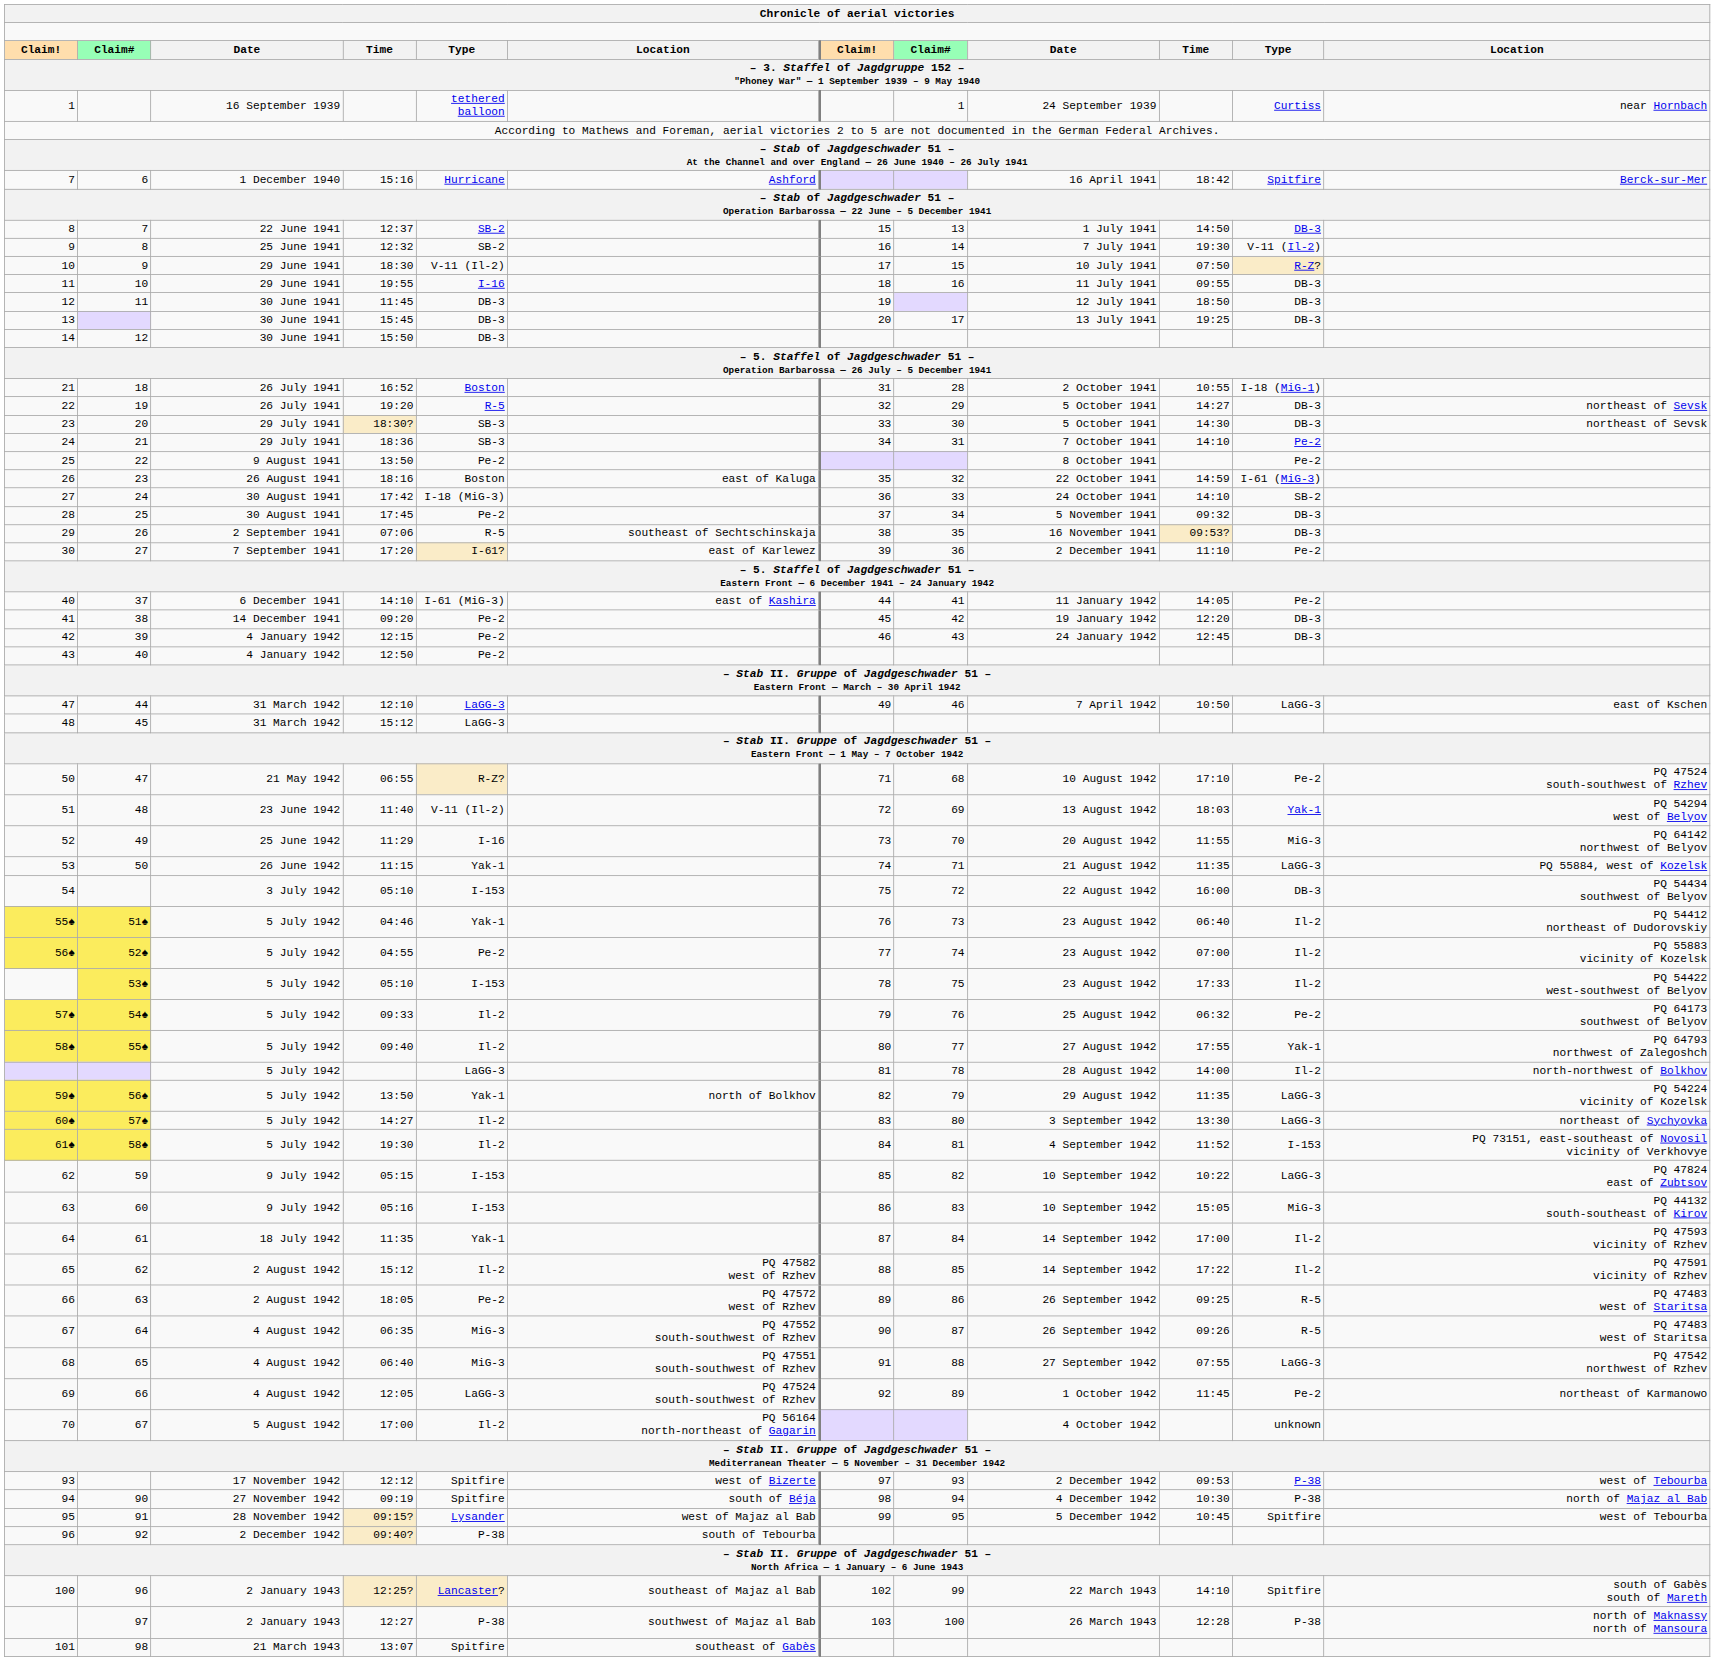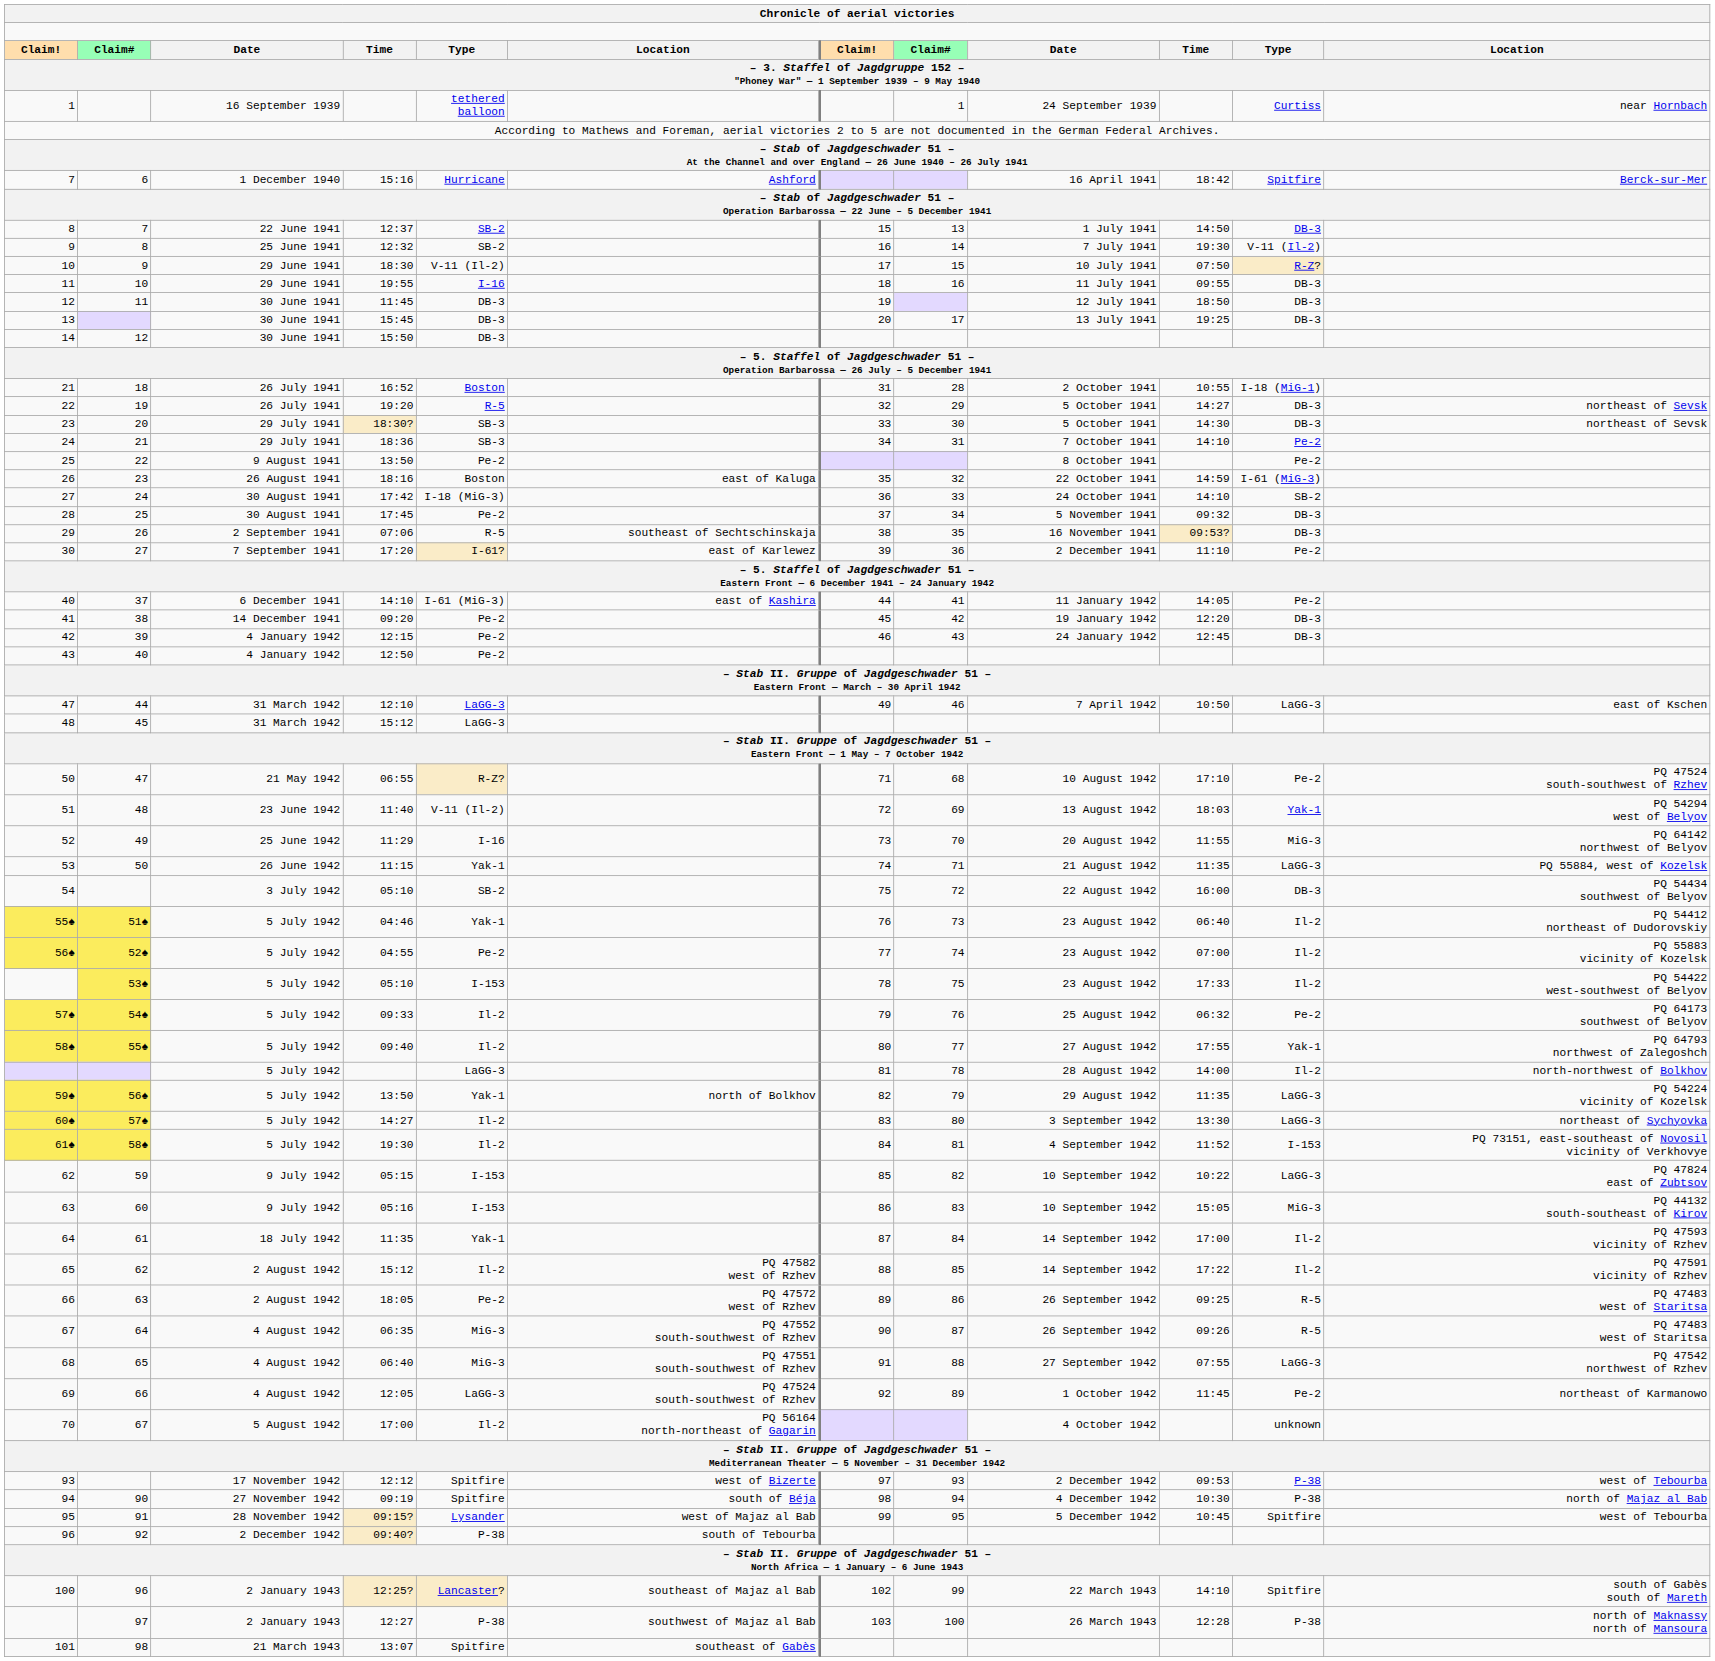(488, 891) I-153 -> (491, 891) SB-2
